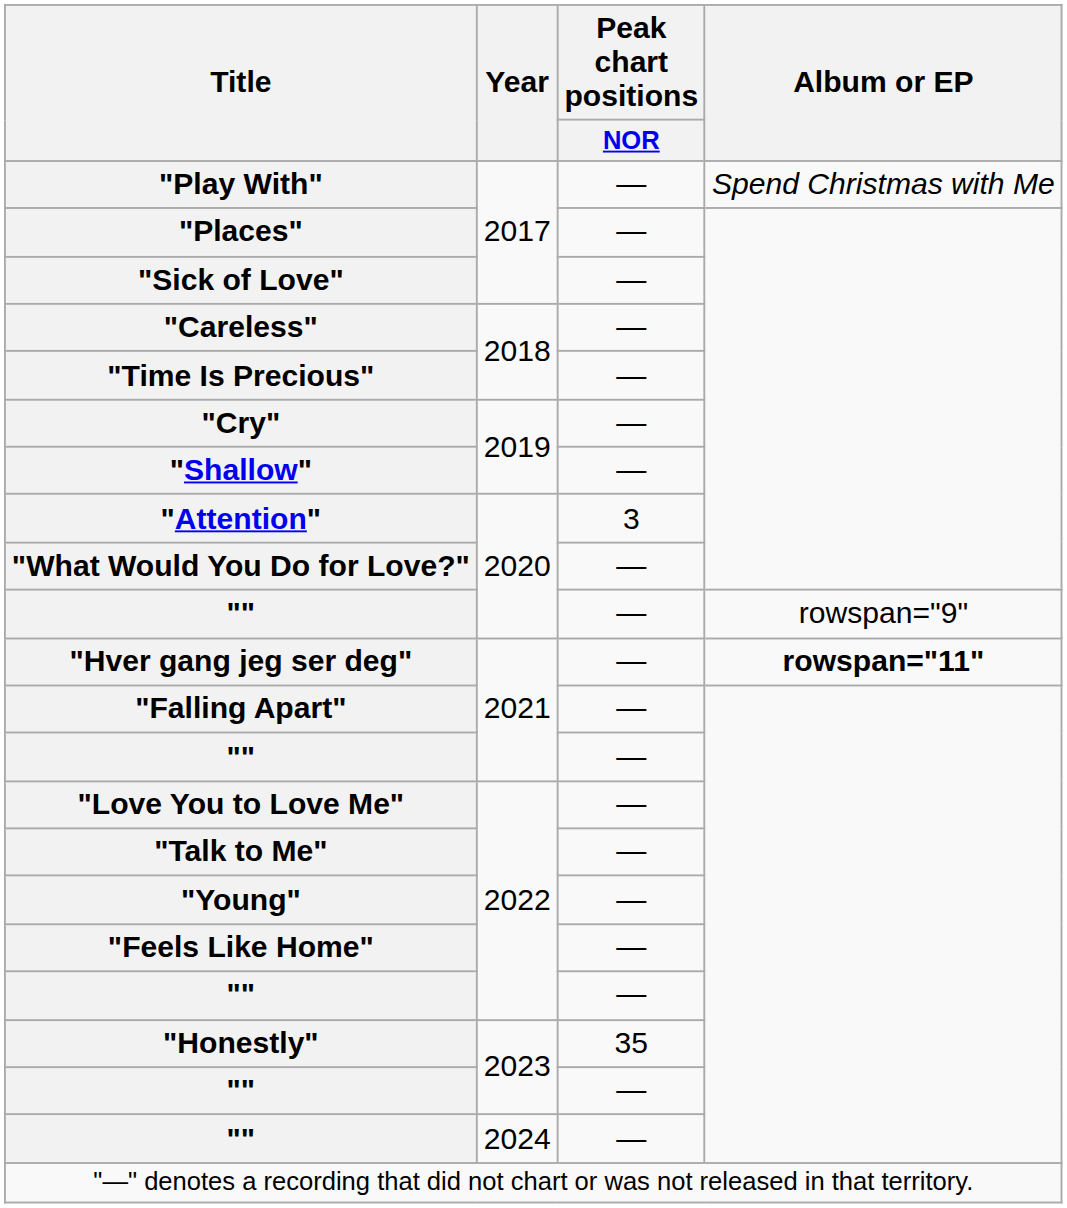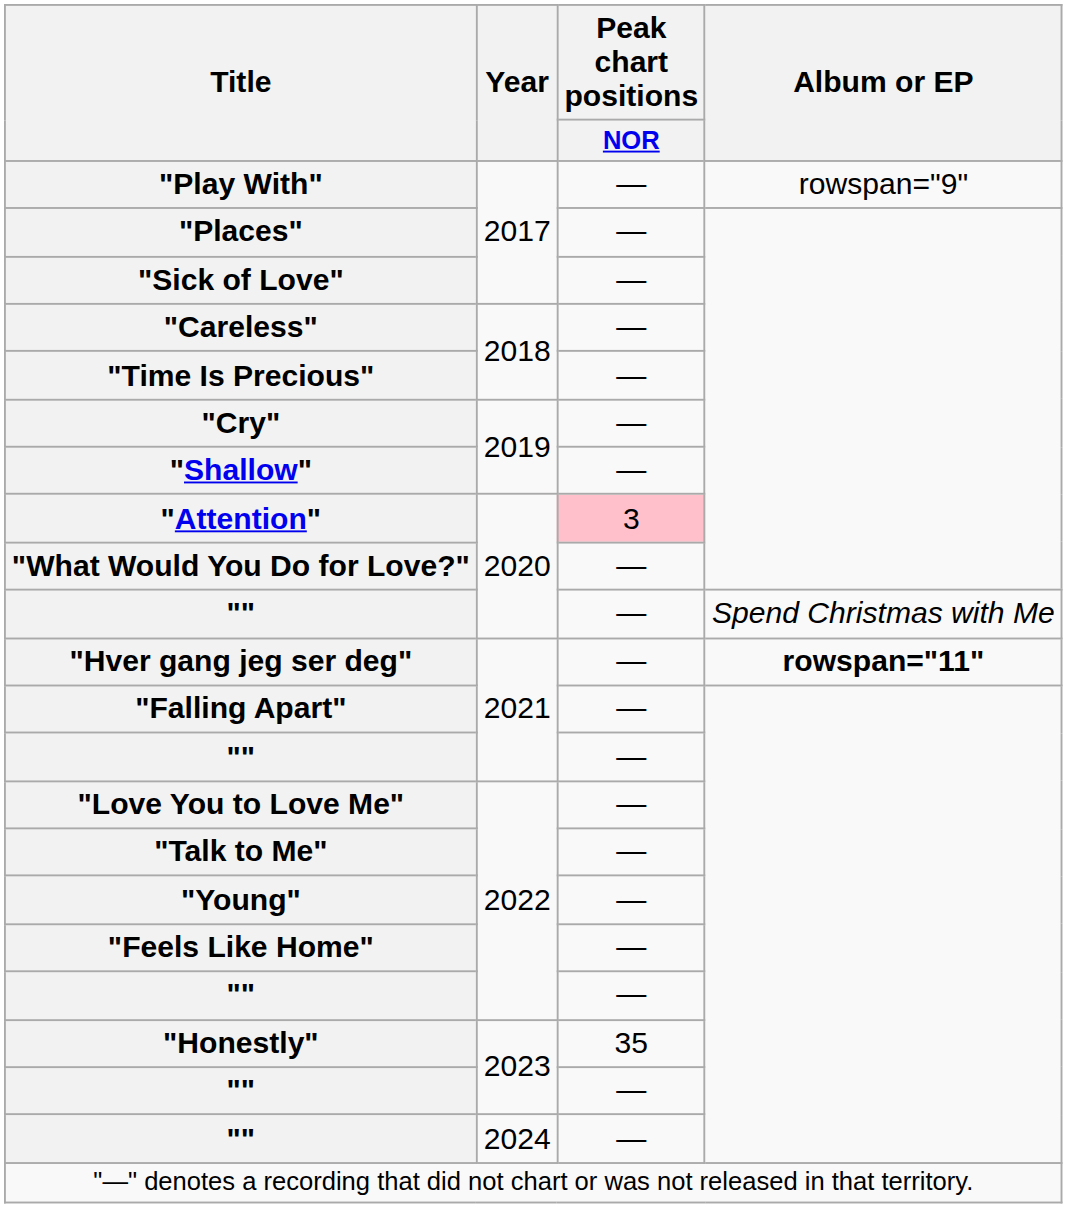(883, 184) Spend Christmas with Me -> (883, 184) rowspan="9"
(631, 517) no background -> (631, 517) pink background
(883, 613) rowspan="9" -> (883, 613) Spend Christmas with Me
